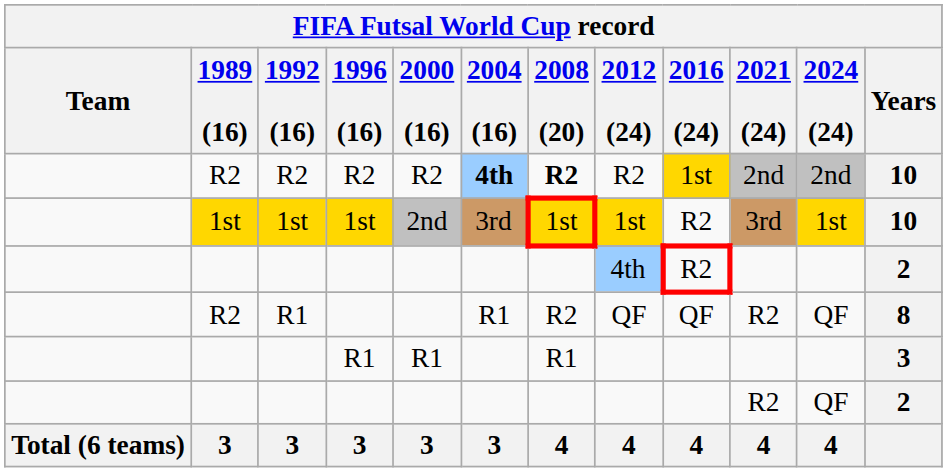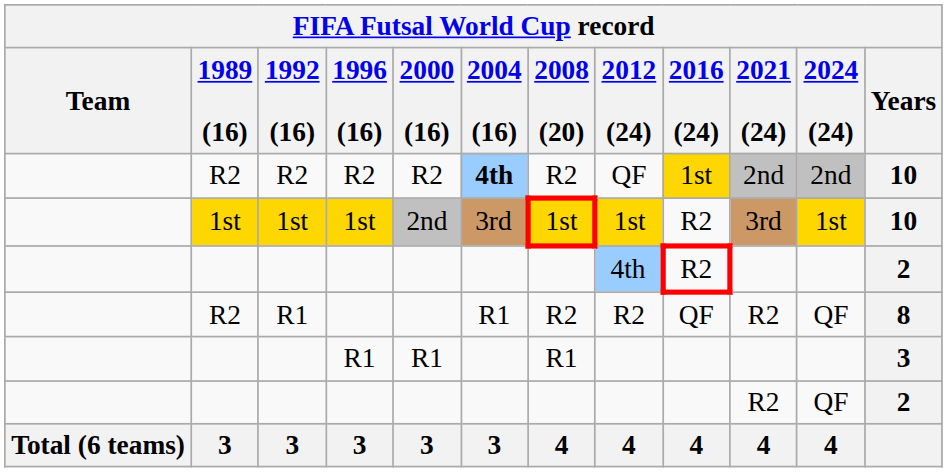(562, 174) bold -> (562, 174) normal
(629, 175) R2 -> (629, 175) QF
(629, 314) QF -> (629, 314) R2
